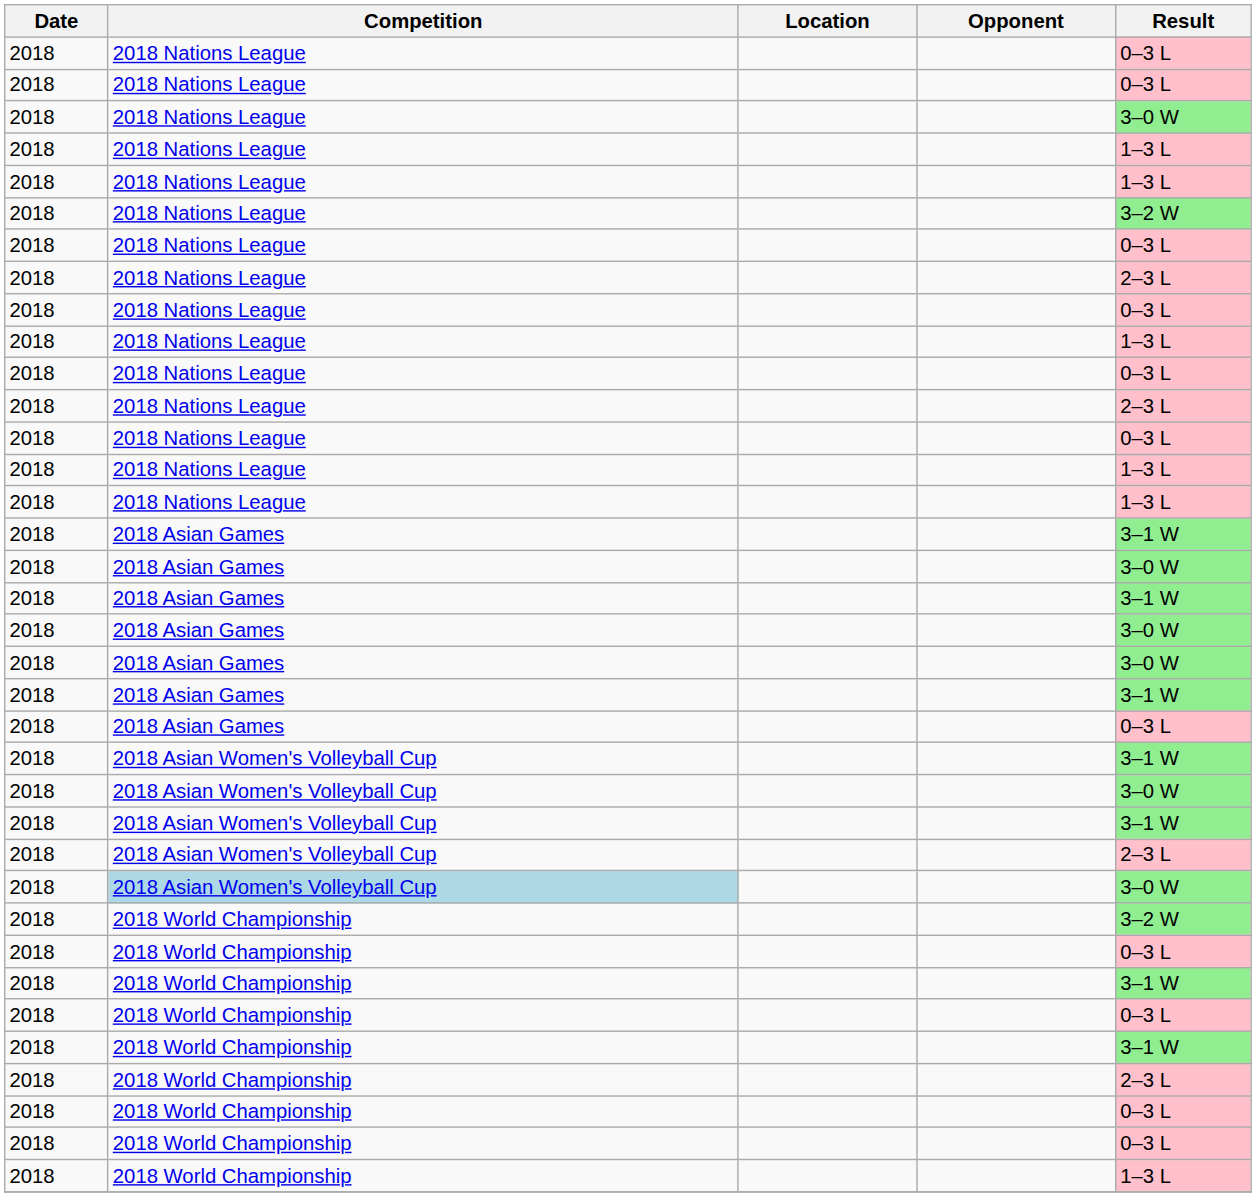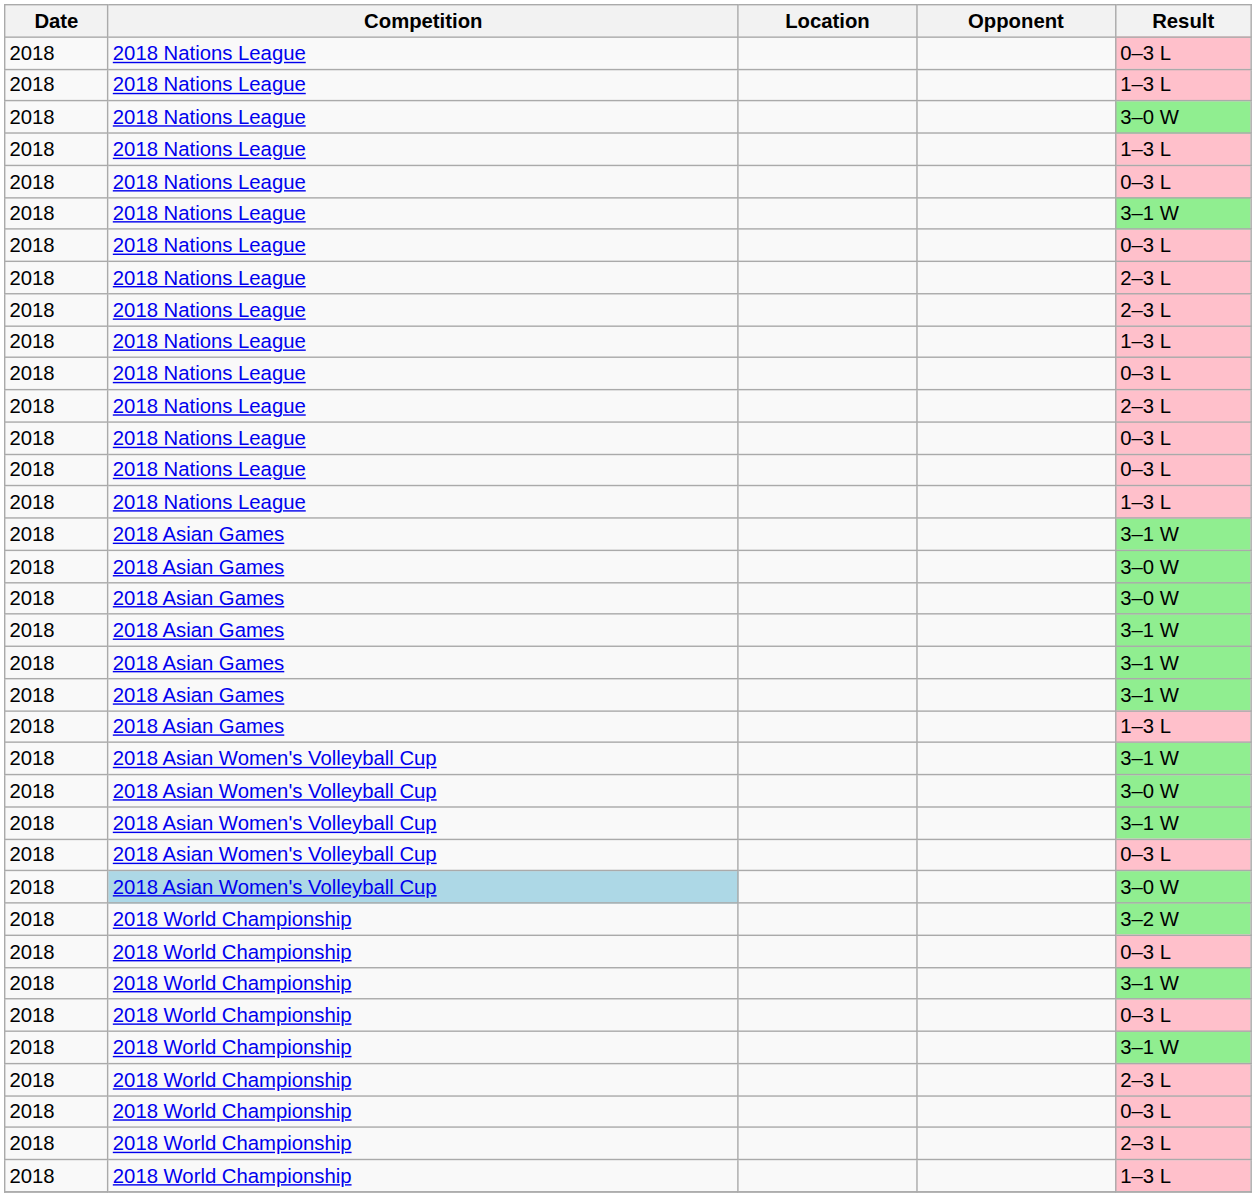(1146, 85) 0–3 L -> (1146, 85) 1–3 L
(1146, 182) 1–3 L -> (1146, 182) 0–3 L
(1150, 214) 3–2 W -> (1150, 214) 3–1 W
(1146, 310) 0–3 L -> (1146, 310) 2–3 L
(1146, 470) 1–3 L -> (1146, 470) 0–3 L
(1150, 599) 3–1 W -> (1150, 599) 3–0 W
(1150, 631) 3–0 W -> (1150, 631) 3–1 W
(1150, 663) 3–0 W -> (1150, 663) 3–1 W
(1146, 727) 0–3 L -> (1146, 727) 1–3 L
(1146, 855) 2–3 L -> (1146, 855) 0–3 L
(1146, 1144) 0–3 L -> (1146, 1144) 2–3 L
